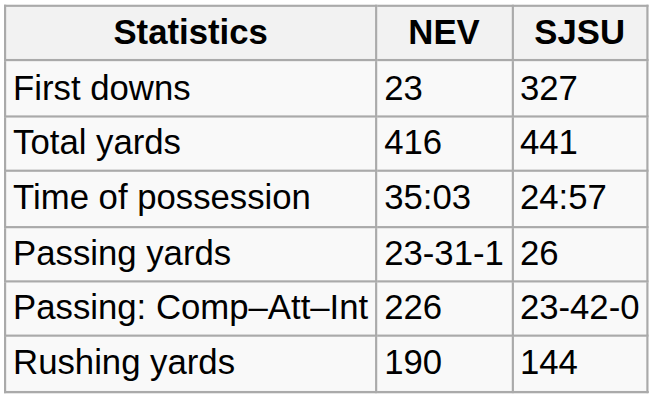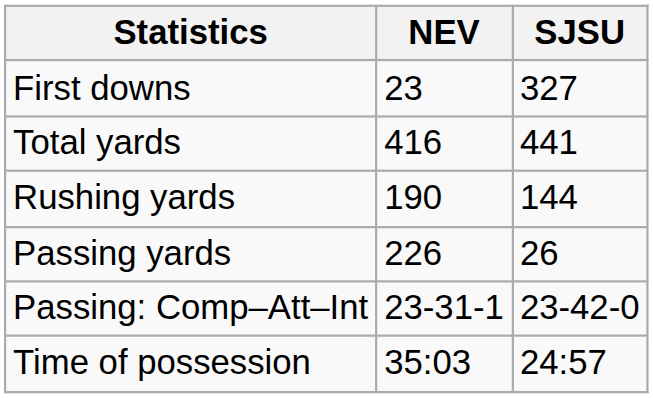rows swapped: (124, 363) <-> (162, 197)
(444, 253) 23-31-1 -> (413, 253) 226
(413, 308) 226 -> (444, 308) 23-31-1
